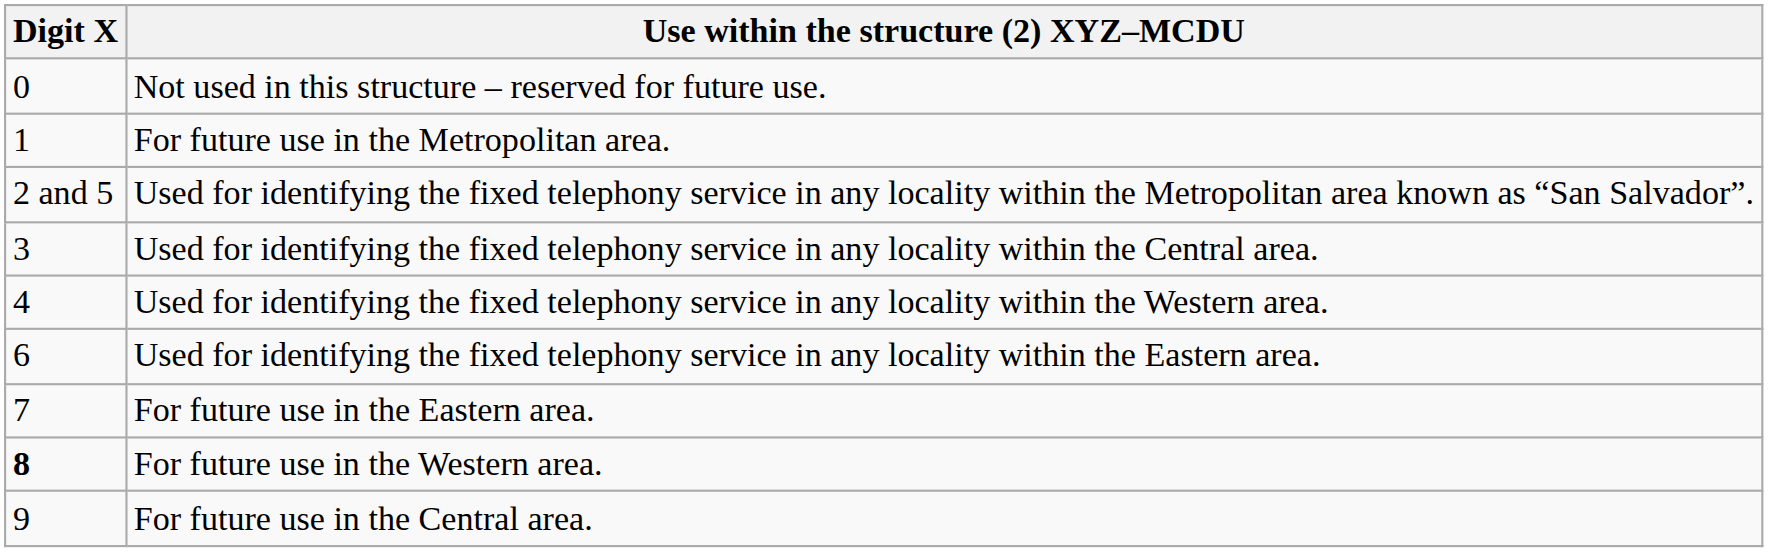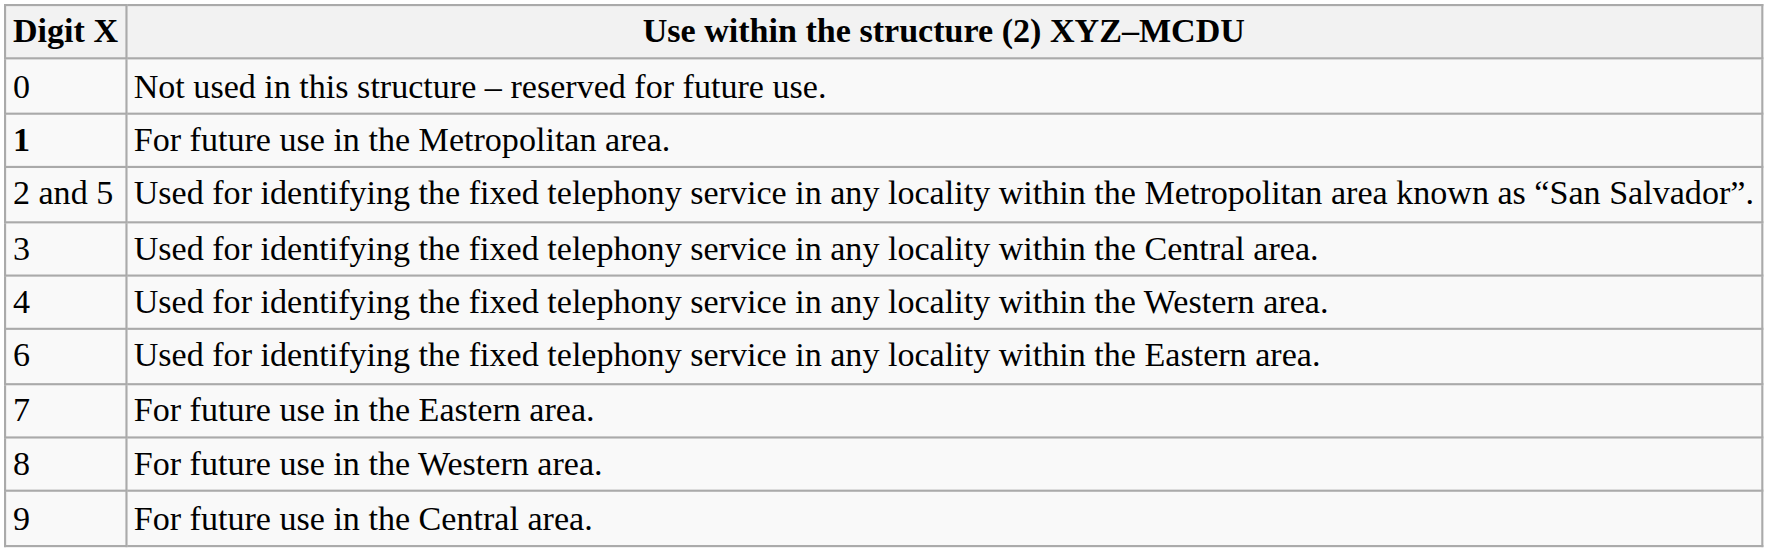(21, 139) normal -> (21, 139) bold
(21, 463) bold -> (21, 463) normal
